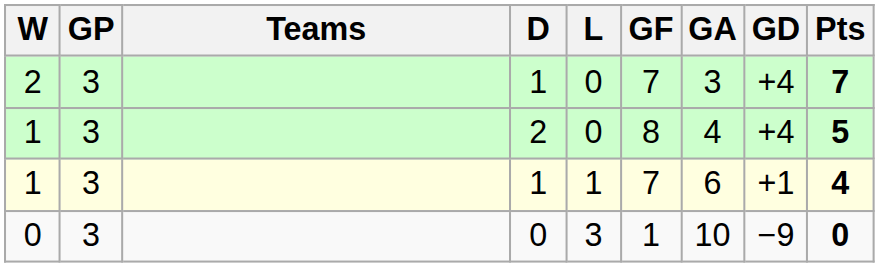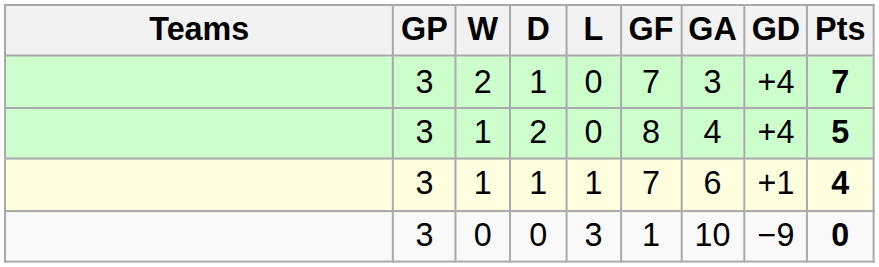columns swapped: (316, 30) <-> (33, 30)
